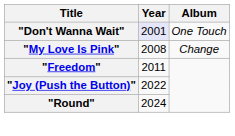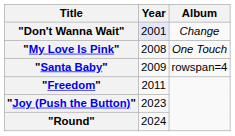(199, 31) One Touch -> (199, 31) Change
(199, 49) Change -> (199, 49) One Touch
+ row: (71, 67)
(154, 85) 2022 -> (154, 103) 2023
